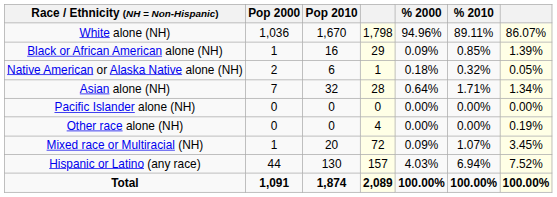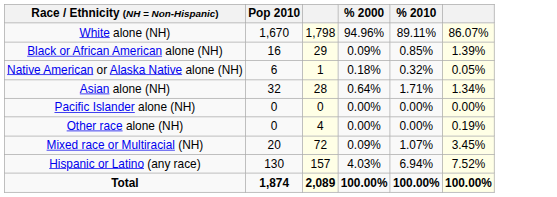- column: (274, 13)
